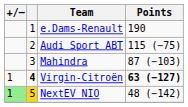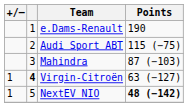(154, 78) bold -> (154, 78) normal
(10, 95) lightgreen background -> (10, 95) no background
(32, 95) gold background -> (32, 95) no background
(154, 95) normal -> (154, 95) bold
